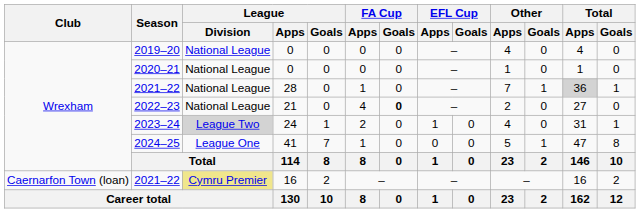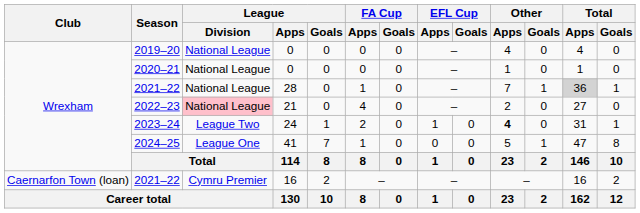(228, 106) no background -> (228, 106) pink background
(399, 106) bold -> (399, 106) normal
(228, 124) lightgrey background -> (228, 124) no background
(508, 124) normal -> (508, 124) bold
(228, 180) khaki background -> (228, 180) no background
